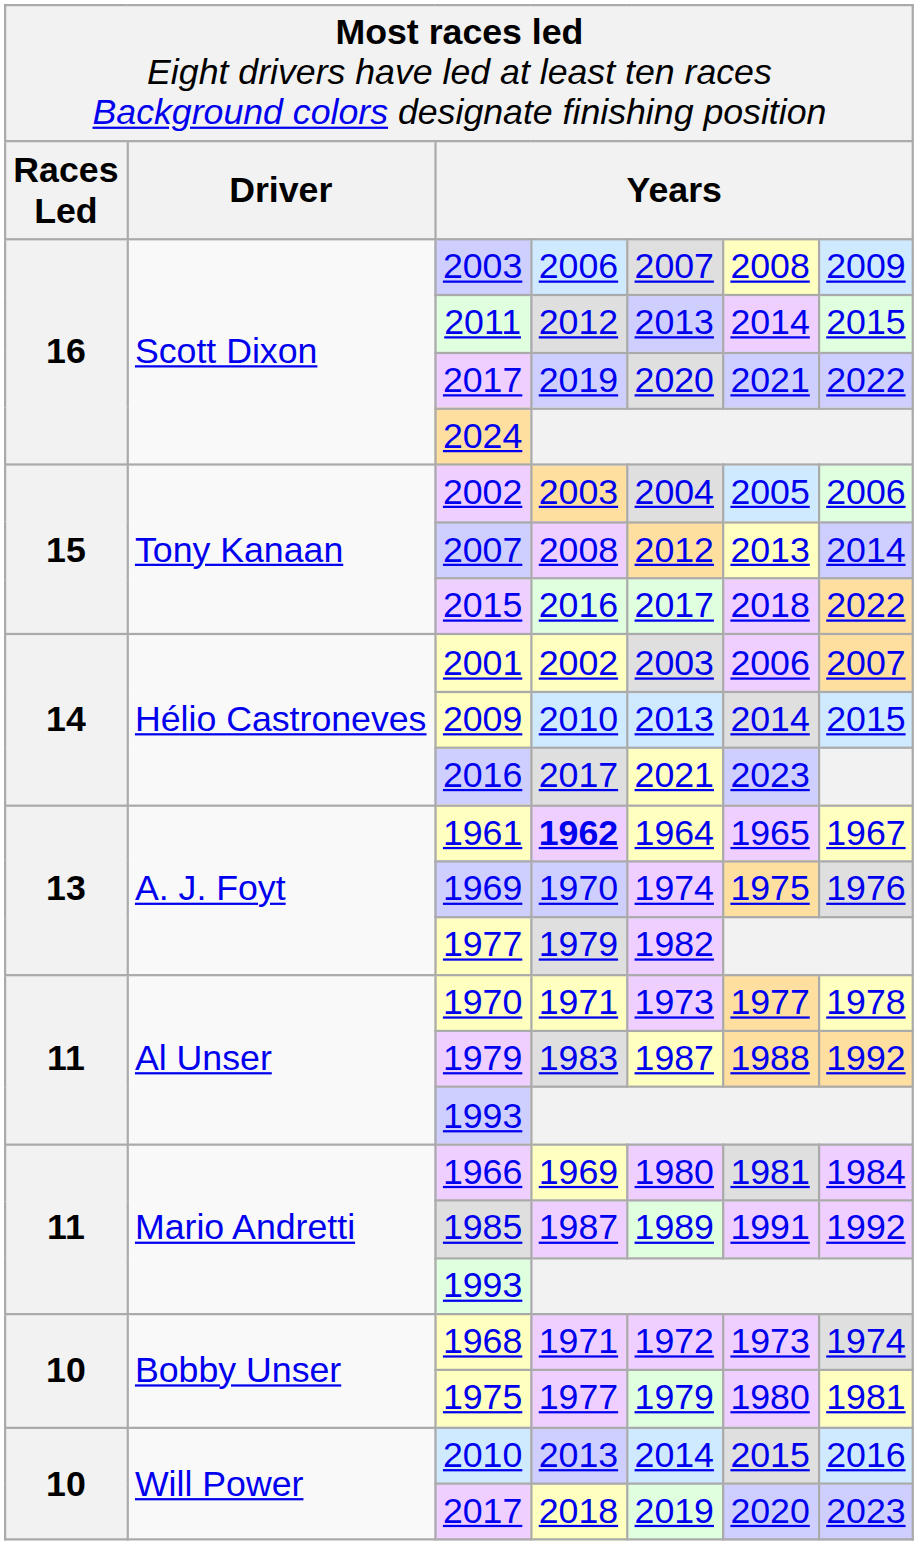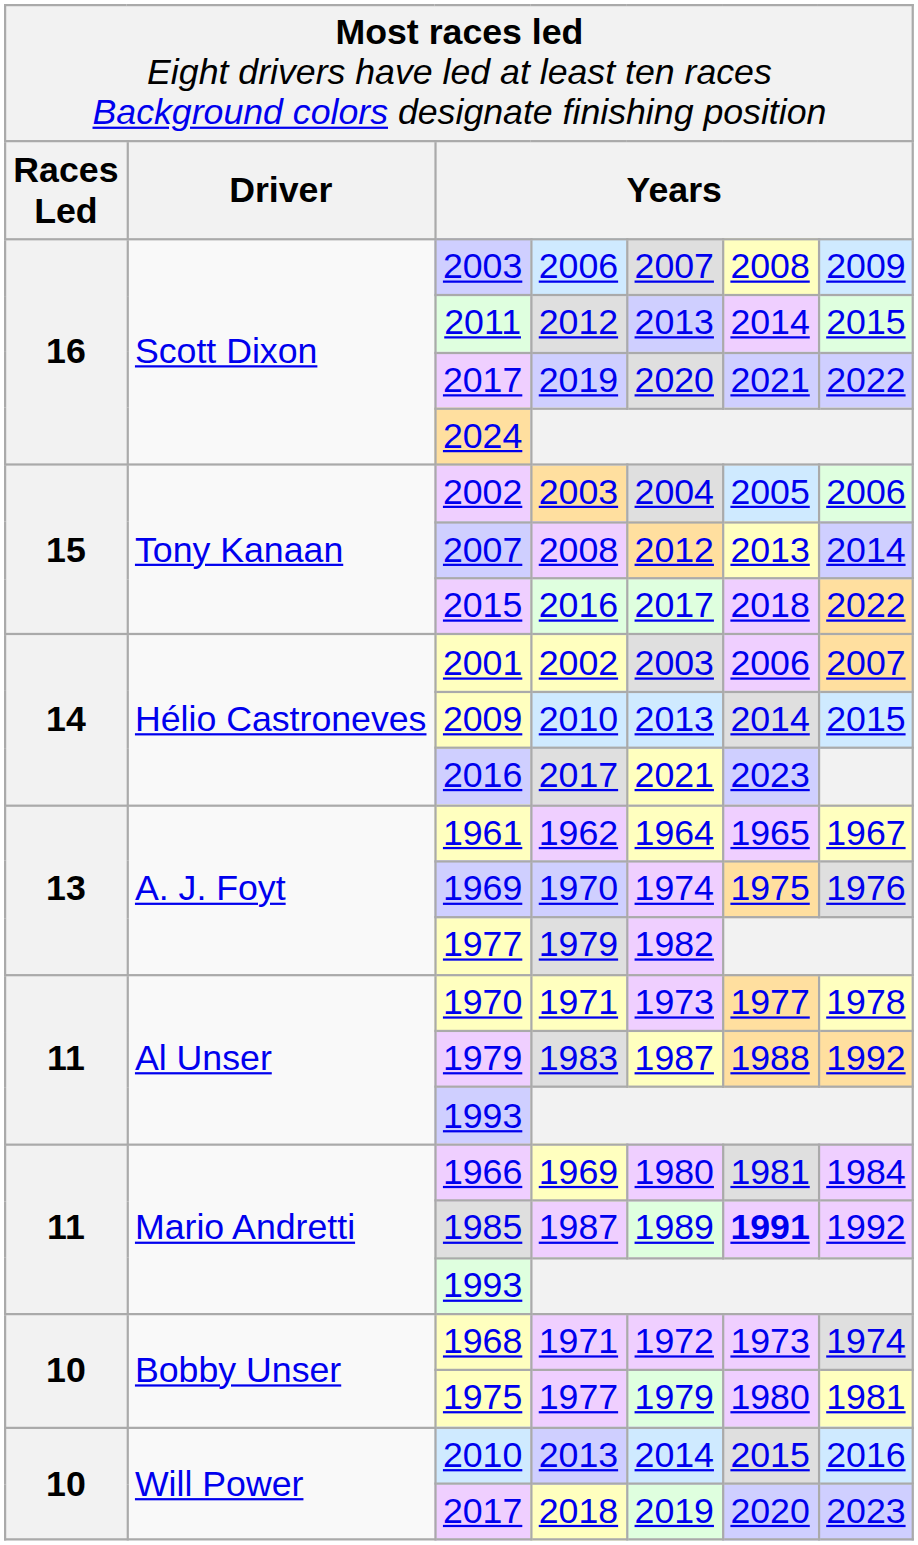(578, 832) bold -> (578, 832) normal
(770, 1228) normal -> (770, 1228) bold
